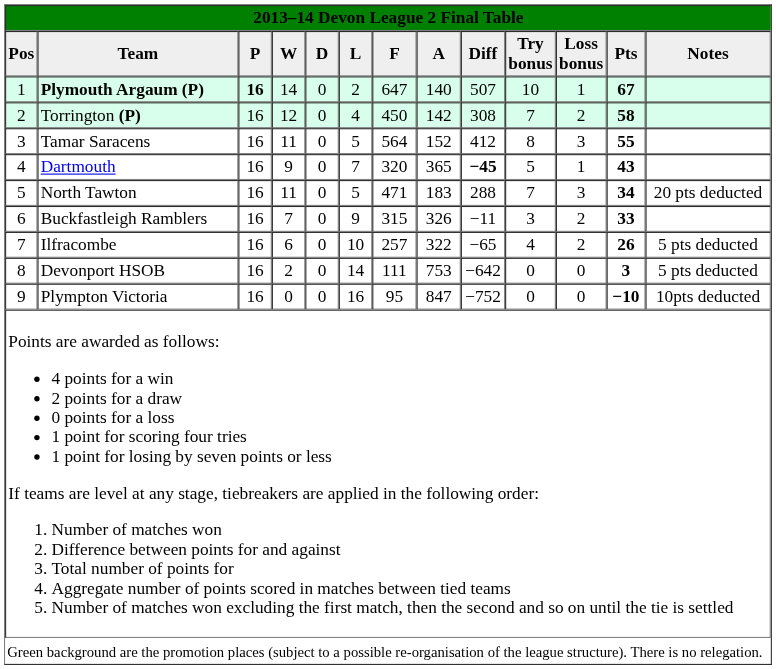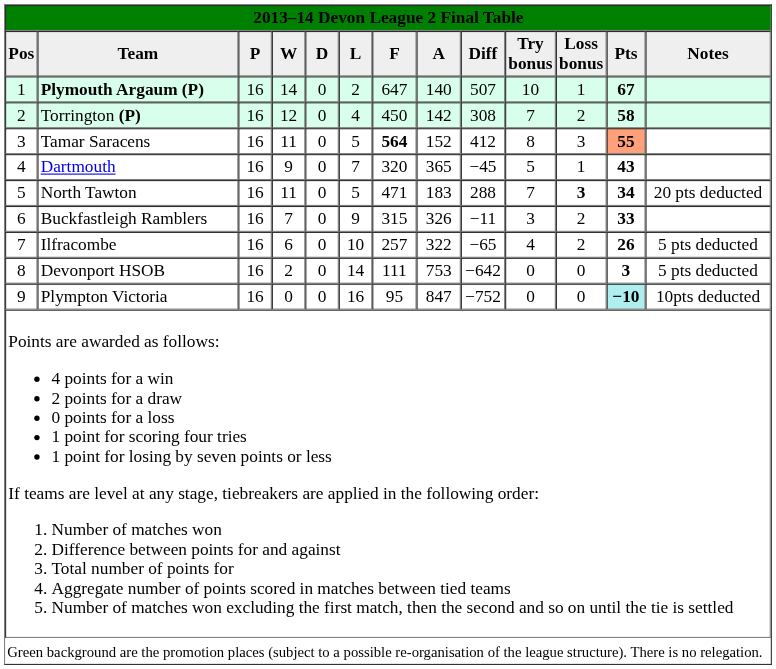(255, 89) bold -> (255, 89) normal
(394, 141) normal -> (394, 141) bold
(626, 141) no background -> (626, 141) lightsalmon background
(483, 167) bold -> (483, 167) normal
(581, 192) normal -> (581, 192) bold
(626, 296) no background -> (626, 296) paleturquoise background
